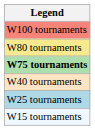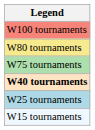(47, 64) bold -> (44, 64) normal
(44, 81) normal -> (47, 81) bold
